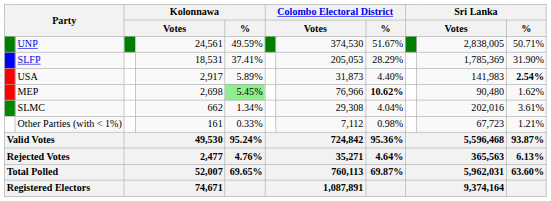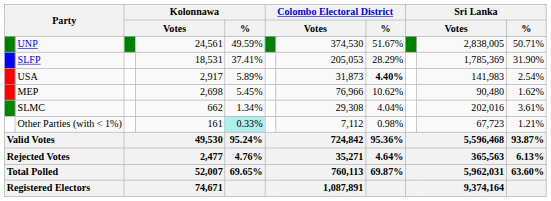(390, 76) normal -> (389, 76) bold
(530, 76) bold -> (531, 76) normal
(250, 92) lightgreen background -> (250, 92) no background
(387, 92) bold -> (388, 92) normal
(250, 124) no background -> (250, 124) paleturquoise background
